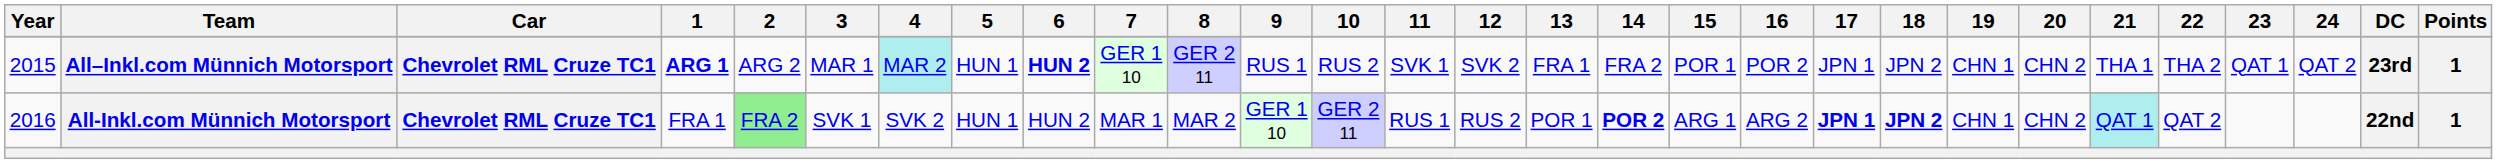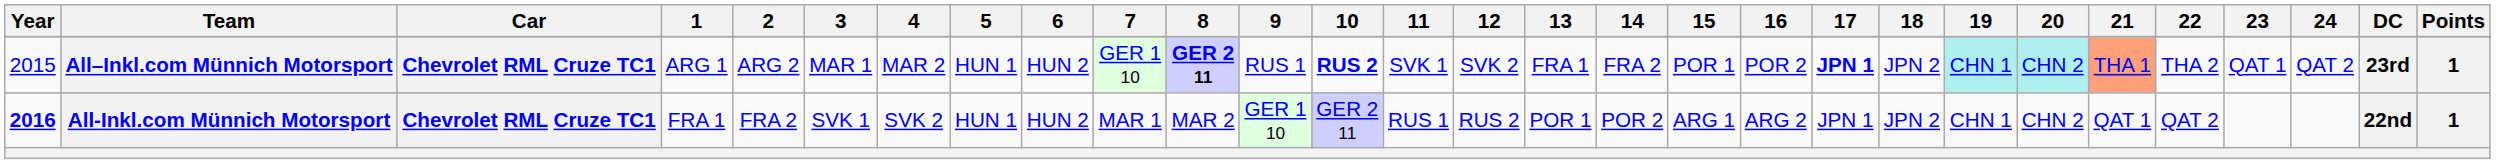(697, 65) bold -> (697, 65) normal
(915, 65) paleturquoise background -> (914, 65) no background
(1059, 65) bold -> (1058, 65) normal
(1204, 64) normal -> (1203, 65) bold
(1348, 65) normal -> (1347, 65) bold
(1846, 65) normal -> (1845, 65) bold
(1983, 65) no background -> (1981, 65) paleturquoise background
(2055, 65) no background -> (2053, 65) paleturquoise background
(2125, 65) no background -> (2122, 65) lightsalmon background
(33, 120) normal -> (33, 120) bold
(769, 120) lightgreen background -> (768, 120) no background
(1633, 120) bold -> (1632, 120) normal
(1846, 120) bold -> (1845, 120) normal
(1914, 120) bold -> (1912, 120) normal
(2125, 120) paleturquoise background -> (2122, 120) no background
